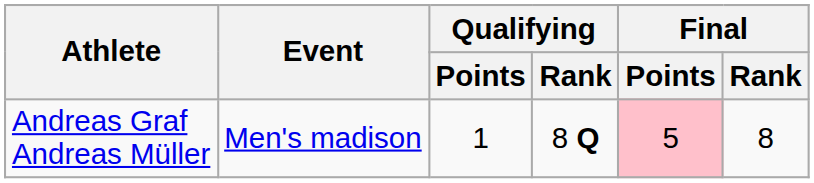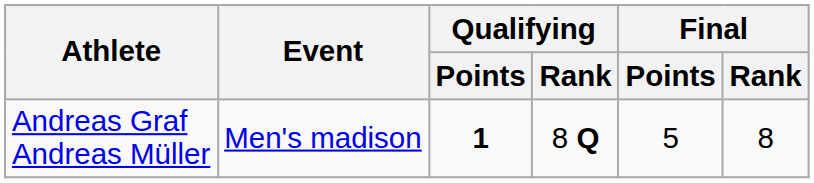(481, 138) normal -> (481, 138) bold
(671, 138) pink background -> (671, 138) no background
